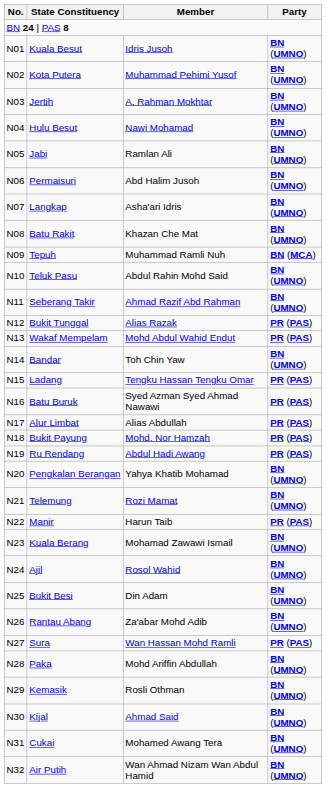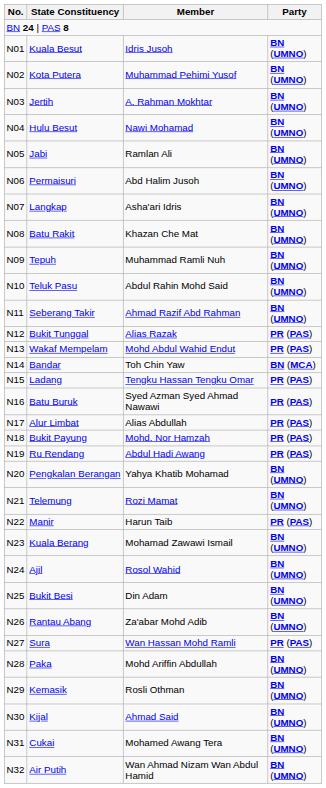(293, 254) BN (MCA) -> (288, 260) BN (UMNO)
(288, 359) BN (UMNO) -> (293, 365) BN (MCA)
